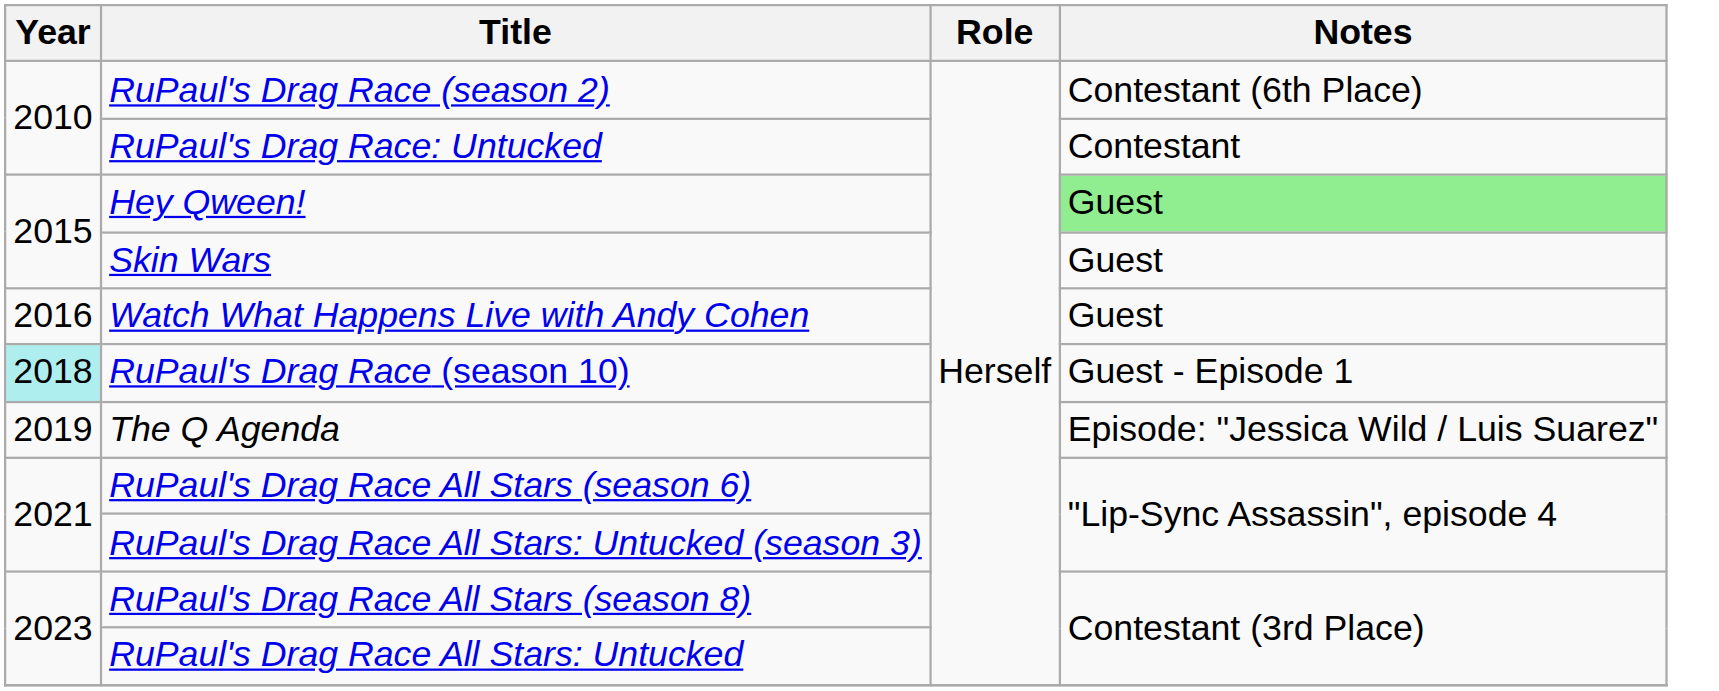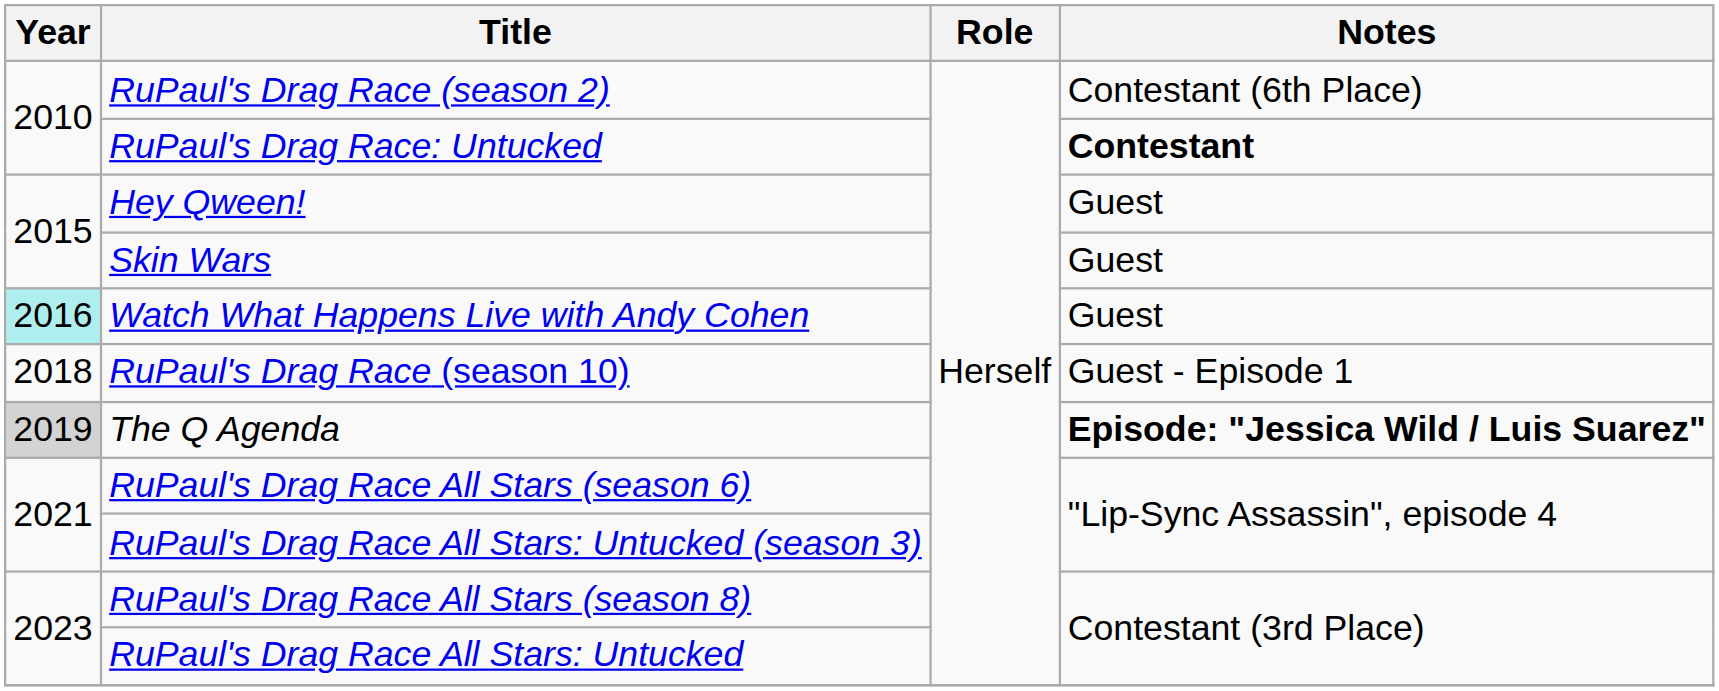(1154, 145) normal -> (1161, 145) bold
(1115, 202) lightgreen background -> (1115, 202) no background
(53, 315) no background -> (53, 315) paleturquoise background
(53, 372) paleturquoise background -> (53, 372) no background
(53, 428) no background -> (53, 428) lightgrey background
(1363, 428) normal -> (1387, 428) bold
